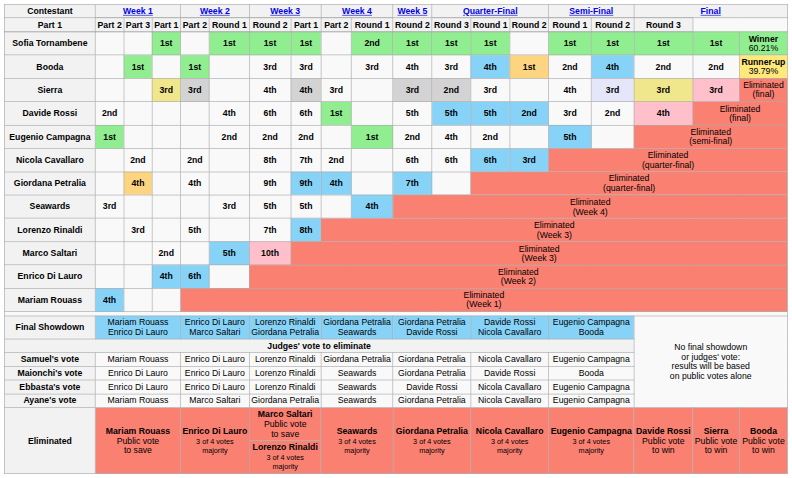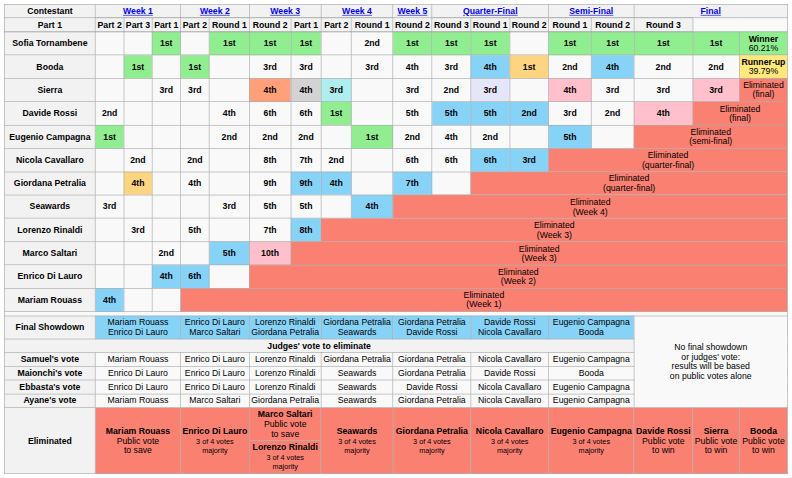(372, 43) lightgreen background -> (372, 43) no background
(166, 90) khaki background -> (166, 90) no background
(195, 90) lightgrey background -> (195, 90) no background
(270, 90) no background -> (270, 90) lightsalmon background
(336, 90) no background -> (336, 90) paleturquoise background
(412, 90) lightgrey background -> (412, 90) no background
(451, 90) lightgrey background -> (451, 90) no background
(490, 90) no background -> (490, 90) lavender background
(570, 90) no background -> (570, 90) pink background
(613, 90) lavender background -> (613, 90) no background
(663, 90) khaki background -> (663, 90) no background
